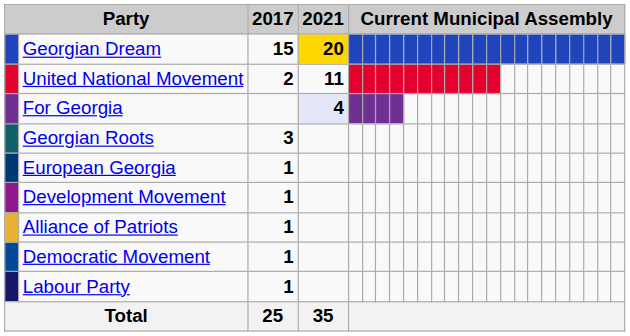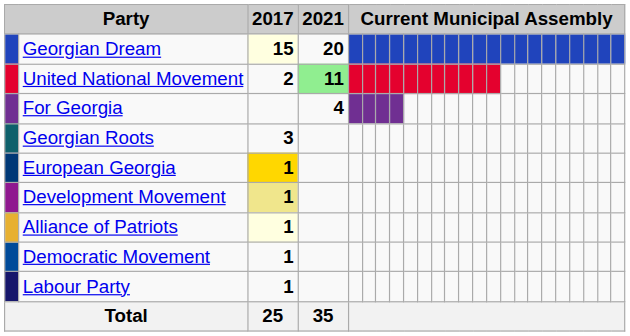(283, 49) no background -> (283, 49) lightyellow background
(333, 49) gold background -> (333, 49) no background
(334, 78) no background -> (334, 78) lightgreen background
(339, 108) lavender background -> (339, 108) no background
(288, 167) no background -> (288, 167) gold background
(288, 197) no background -> (288, 197) khaki background
(288, 227) no background -> (288, 227) lightyellow background
